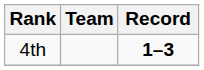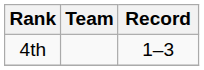(158, 49) bold -> (158, 49) normal
